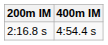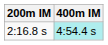(76, 31) no background -> (76, 31) paleturquoise background
